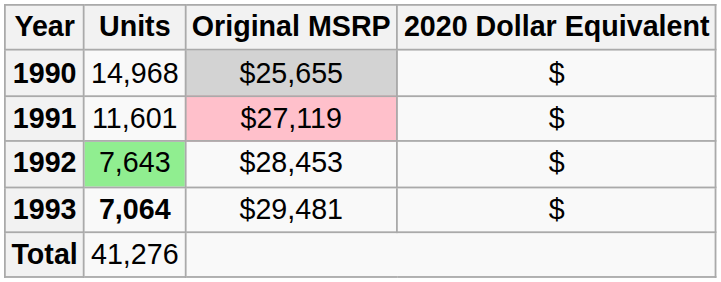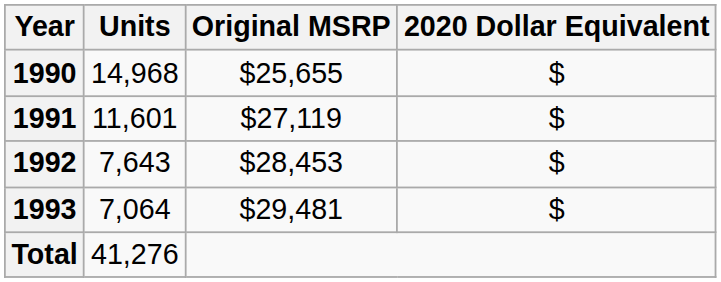(291, 72) lightgrey background -> (291, 72) no background
(291, 118) pink background -> (291, 118) no background
(135, 163) lightgreen background -> (135, 163) no background
(135, 208) bold -> (135, 208) normal
